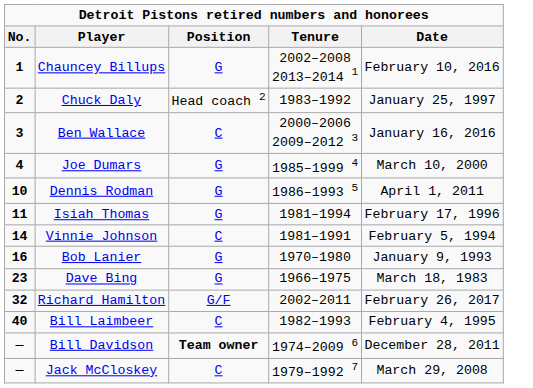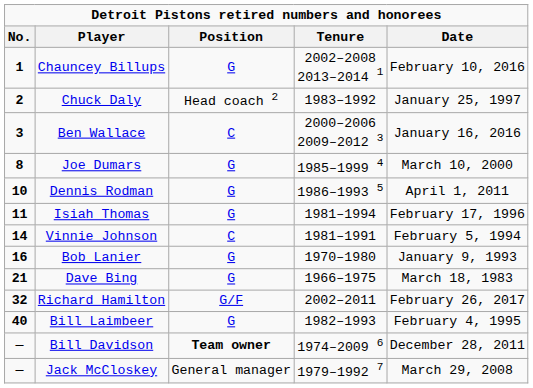(20, 166) 4 -> (20, 166) 8
(20, 279) 23 -> (20, 279) 21
(219, 322) C -> (231, 322) G
(219, 371) C -> (231, 371) General manager
